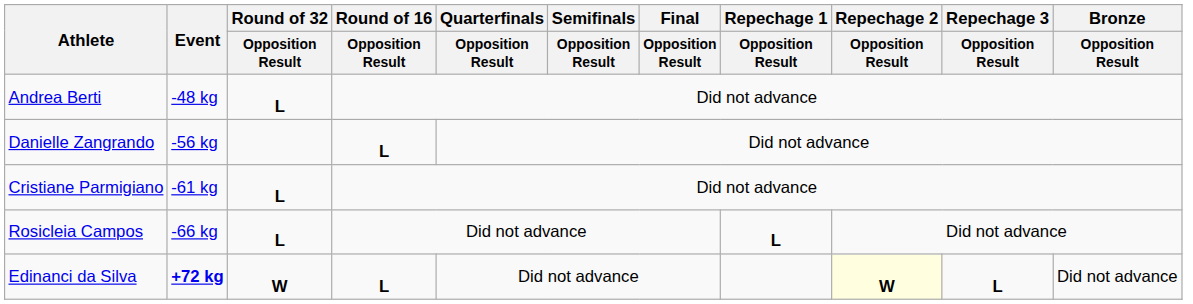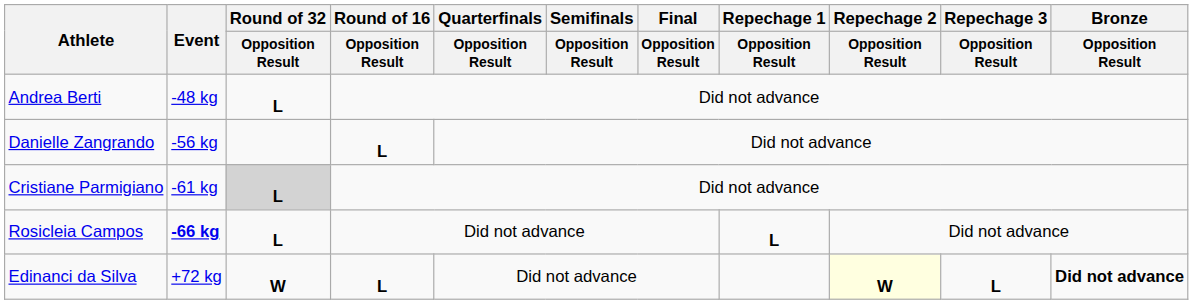(280, 197) no background -> (278, 197) lightgrey background
(194, 232) normal -> (195, 232) bold
(197, 277) bold -> (197, 277) normal
(1117, 277) normal -> (1120, 277) bold
